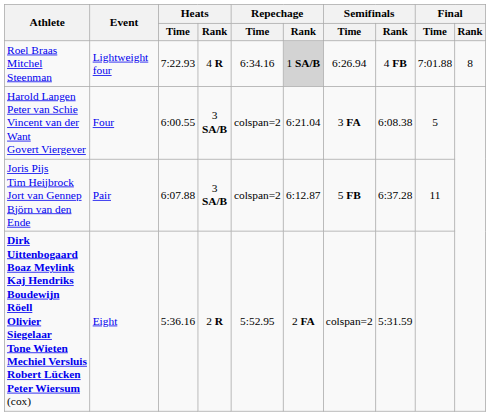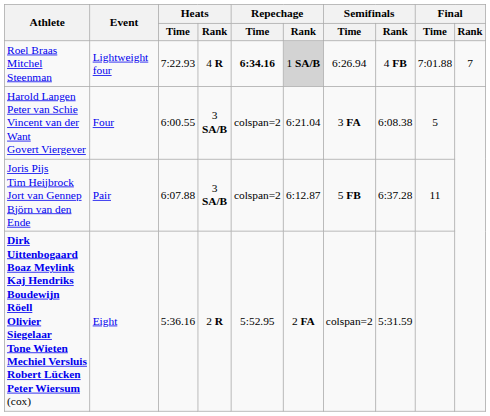(257, 64) normal -> (257, 64) bold
(470, 64) 8 -> (470, 64) 7
